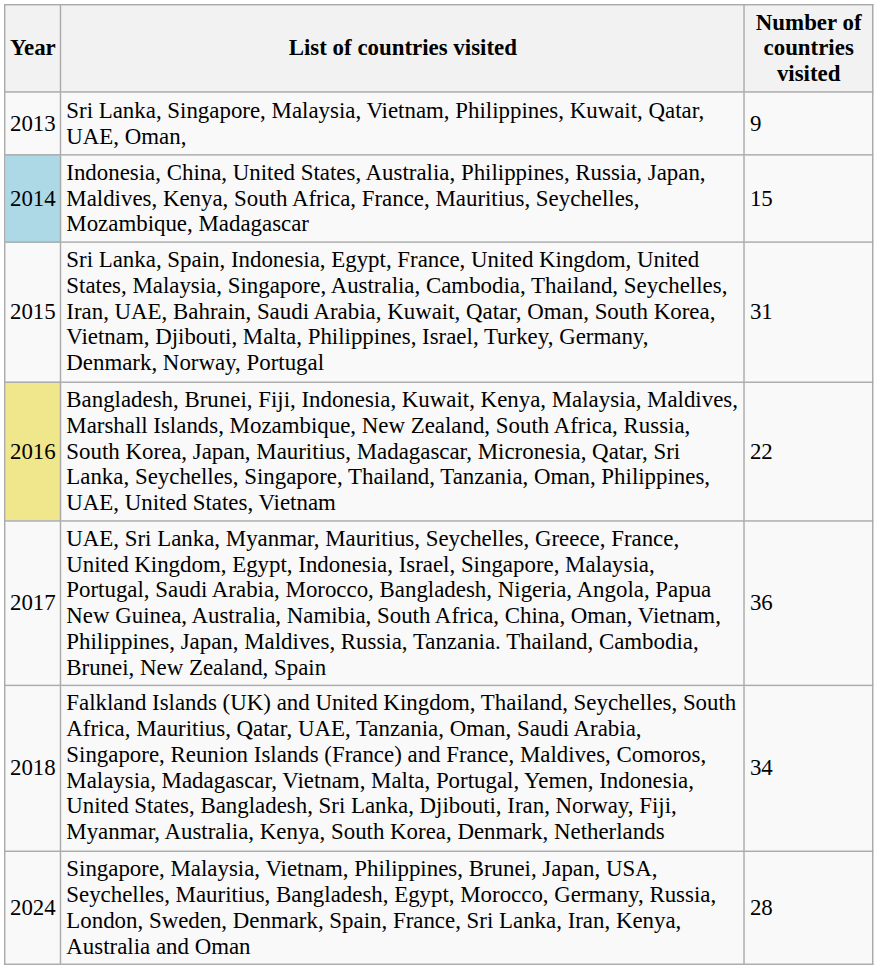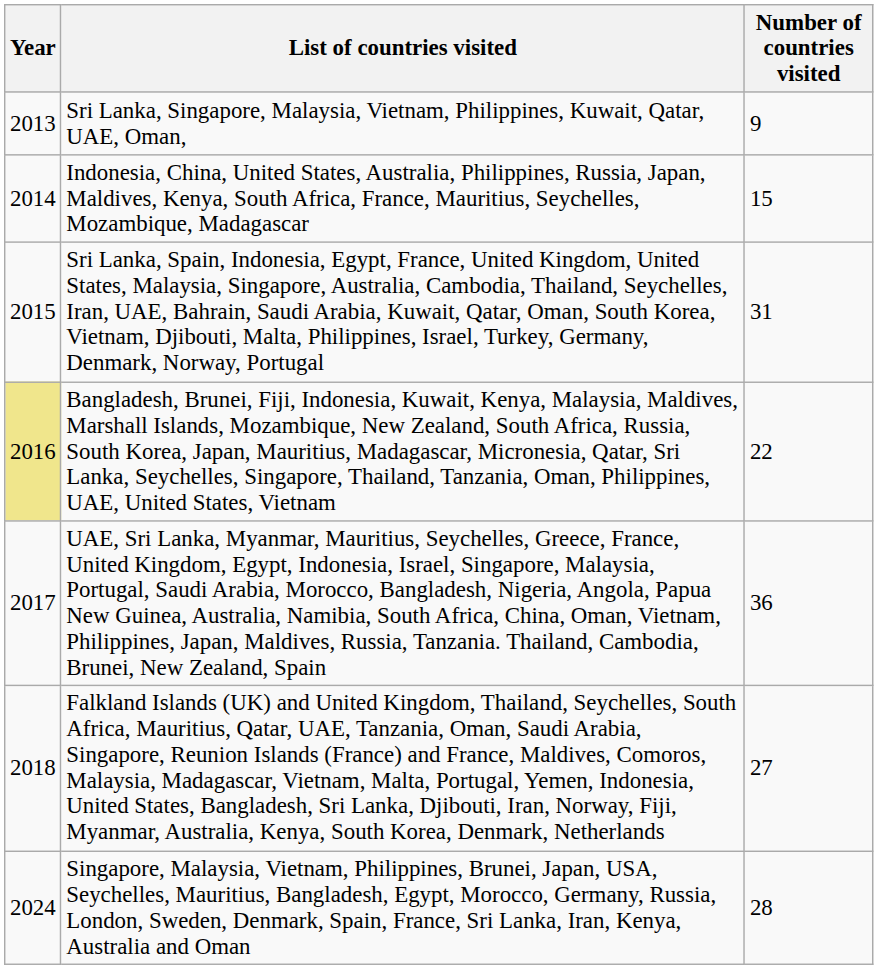(33, 198) lightblue background -> (33, 198) no background
(761, 768) 34 -> (761, 768) 27
